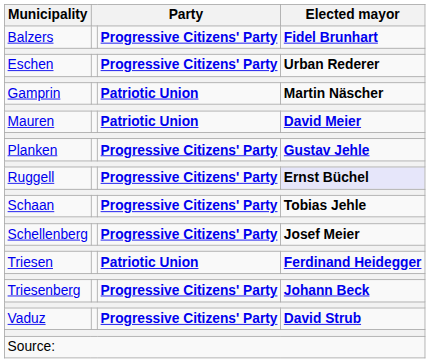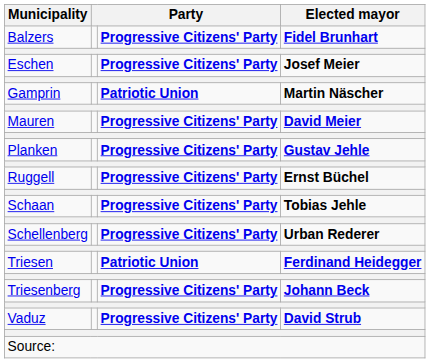(332, 65) Urban Rederer -> (322, 65) Josef Meier
(150, 121) Patriotic Union -> (189, 121) Progressive Citizens' Party
(326, 178) lavender background -> (326, 178) no background
(322, 234) Josef Meier -> (332, 234) Urban Rederer
